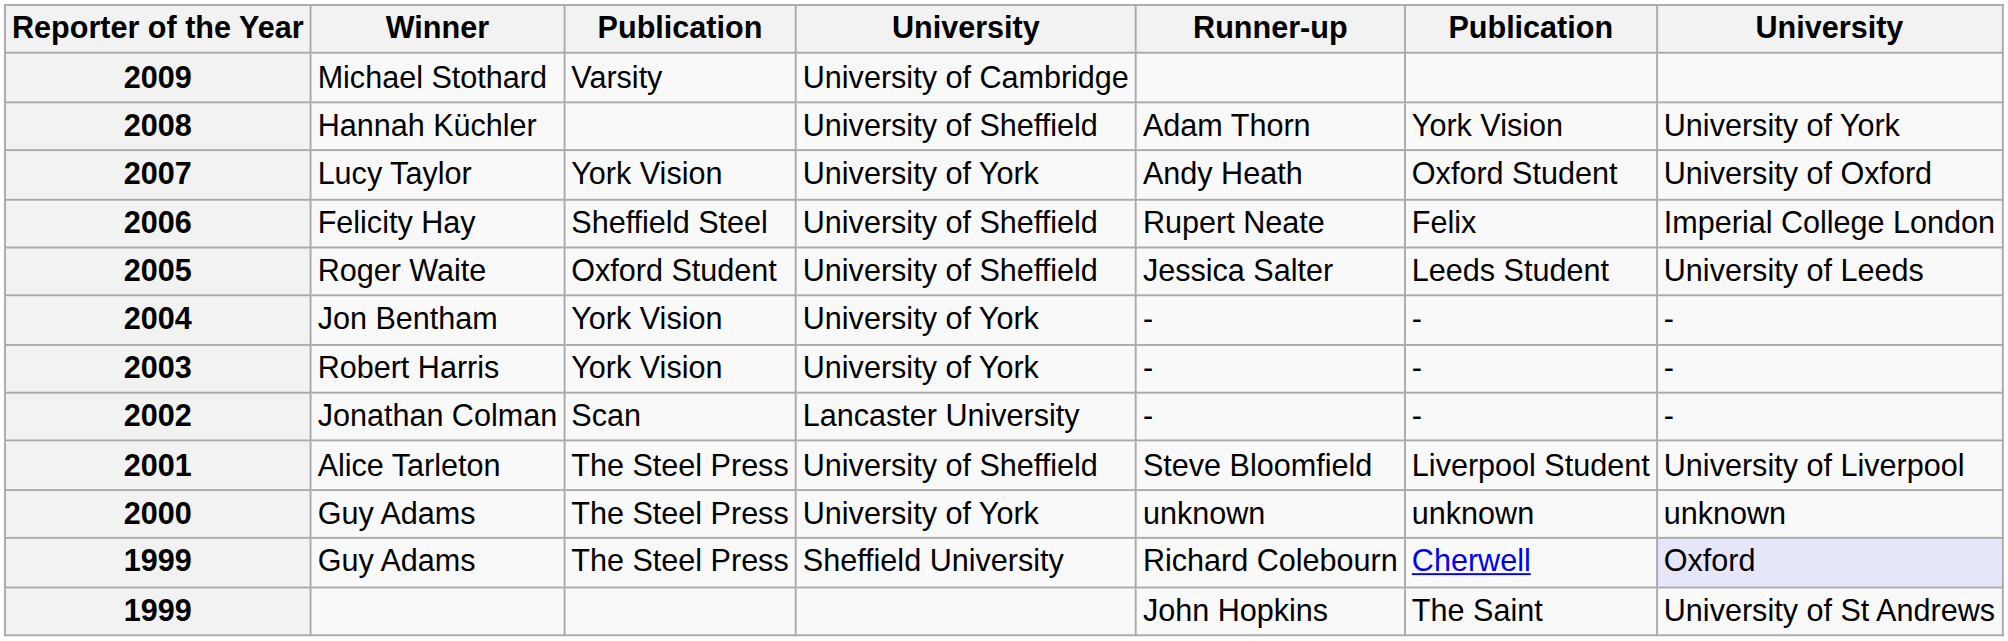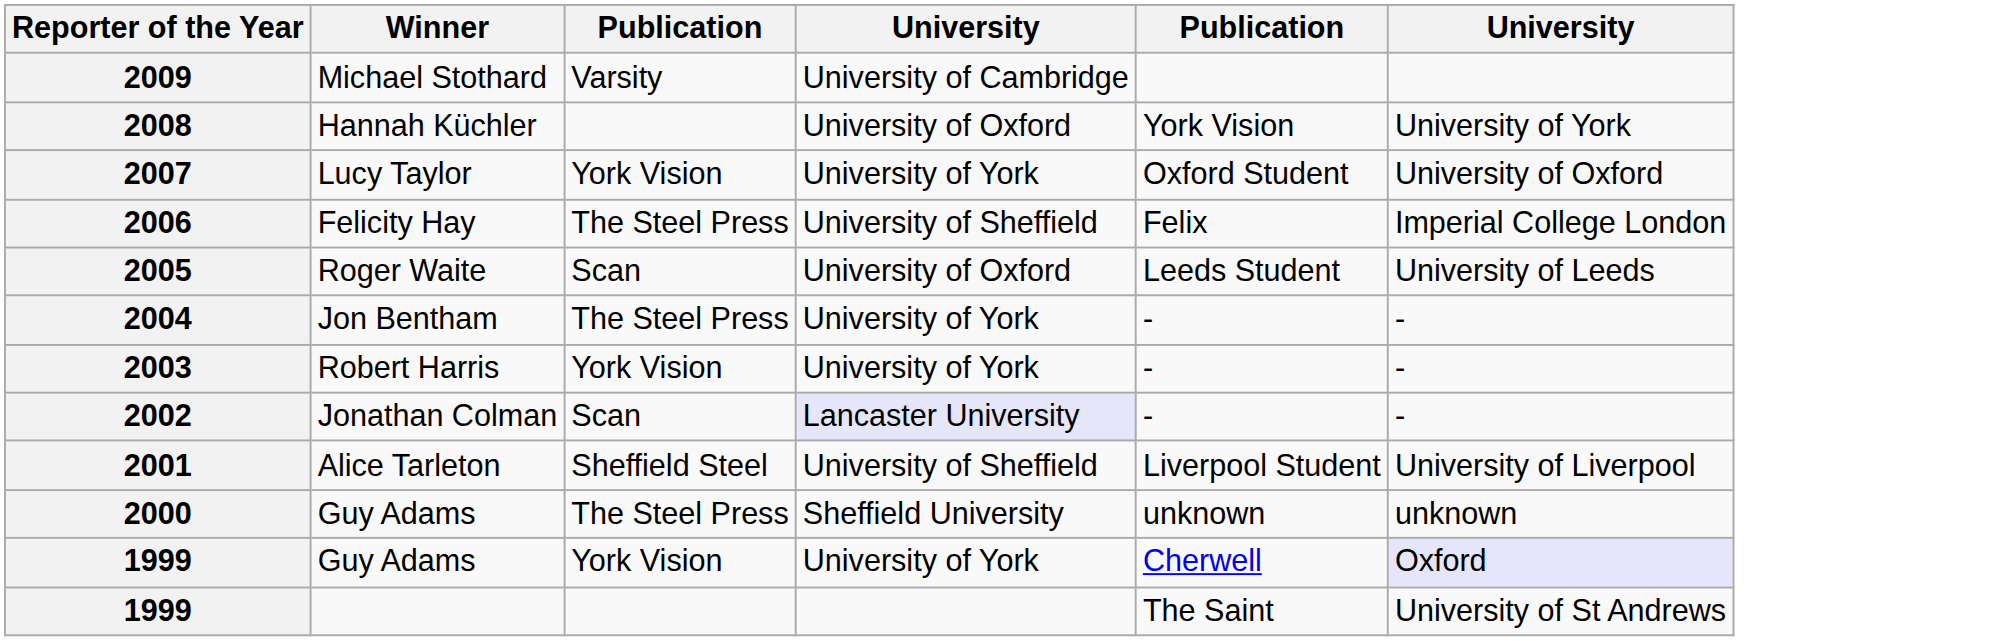- column: (1270, 28)
(950, 125) University of Sheffield -> (937, 125) University of Oxford
(670, 222) Sheffield Steel -> (680, 222) The Steel Press
(674, 271) Oxford Student -> (606, 271) Scan
(950, 271) University of Sheffield -> (937, 271) University of Oxford
(647, 319) York Vision -> (680, 319) The Steel Press
(941, 416) no background -> (941, 416) lavender background
(680, 464) The Steel Press -> (670, 464) Sheffield Steel
(921, 513) University of York -> (933, 513) Sheffield University
(680, 561) The Steel Press -> (647, 561) York Vision
(933, 561) Sheffield University -> (921, 561) University of York
